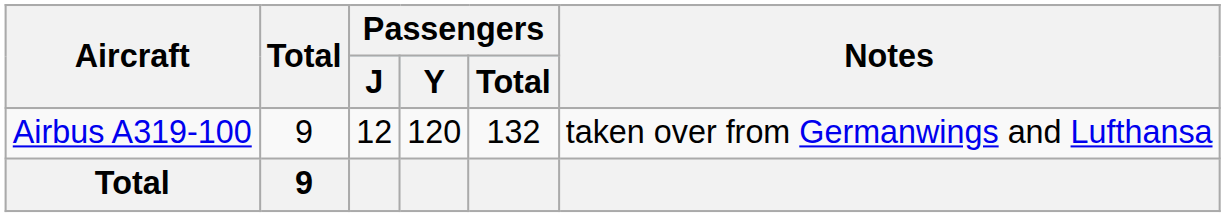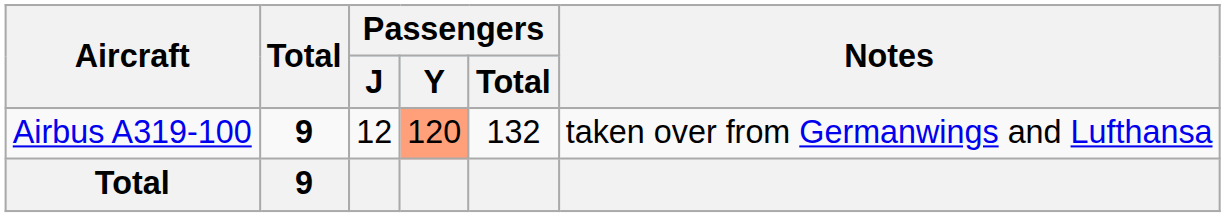(304, 132) normal -> (304, 132) bold
(434, 132) no background -> (434, 132) lightsalmon background
